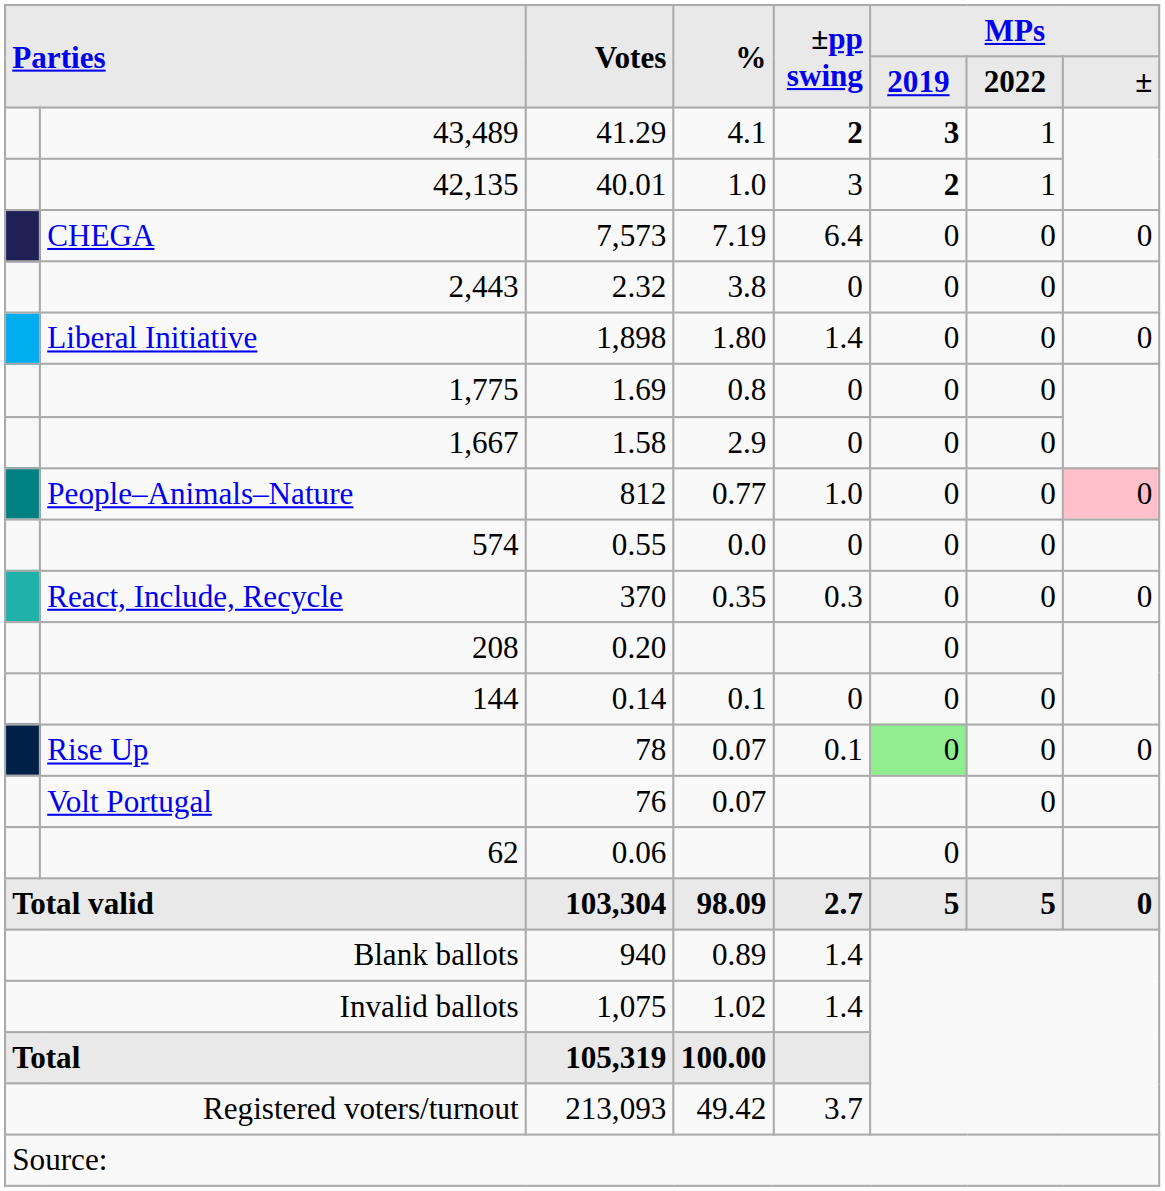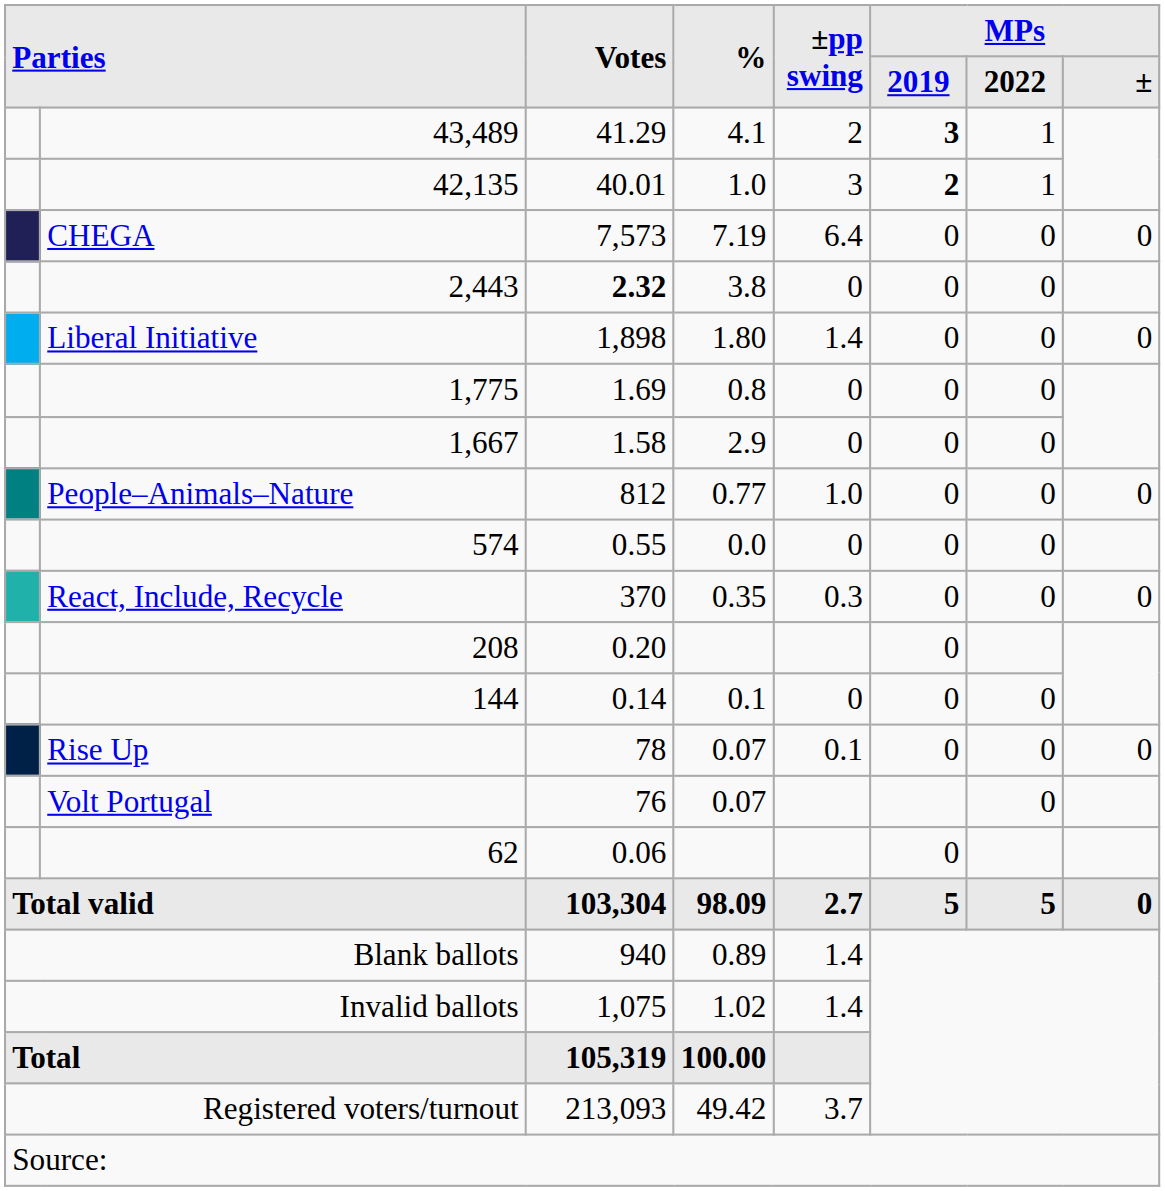(855, 133) bold -> (855, 133) normal
(639, 287) normal -> (639, 287) bold
(1145, 492) pink background -> (1145, 492) no background
(952, 749) lightgreen background -> (952, 749) no background
